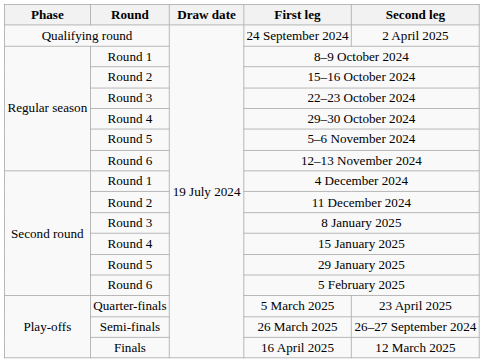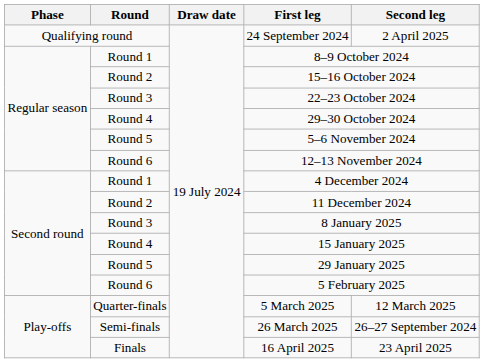(415, 306) 23 April 2025 -> (415, 306) 12 March 2025
(415, 347) 12 March 2025 -> (415, 347) 23 April 2025
